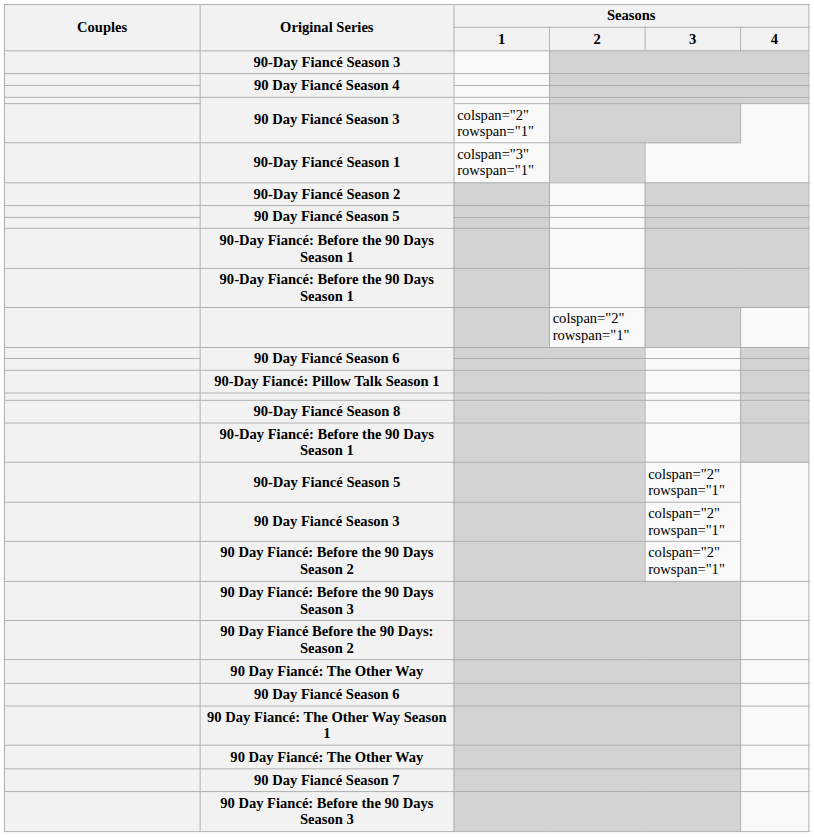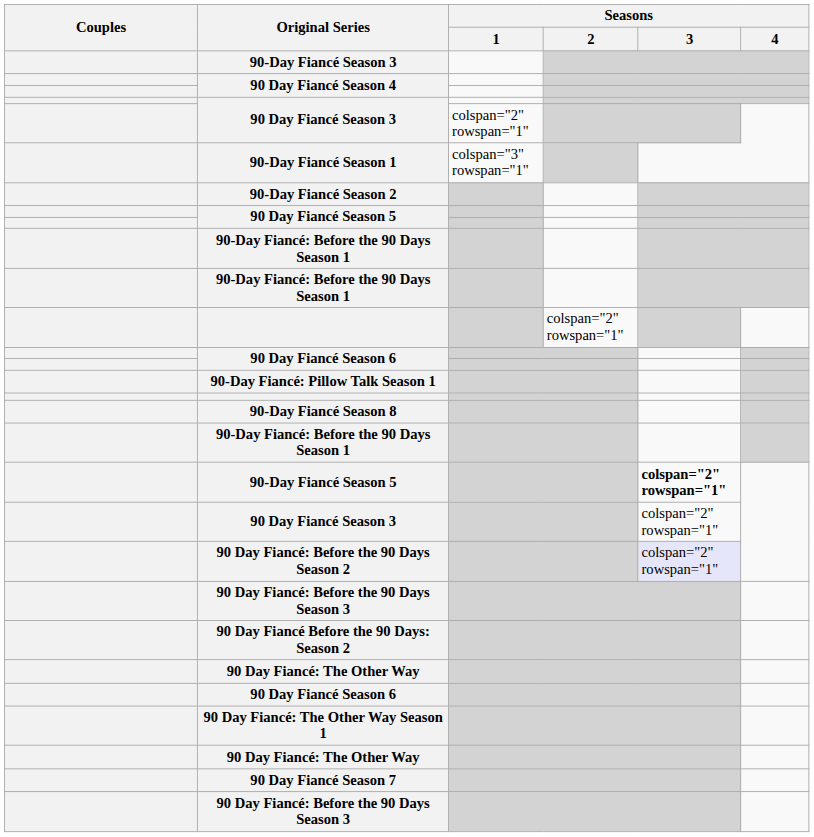(686, 482) normal -> (684, 482) bold
(686, 561) no background -> (680, 561) lavender background
